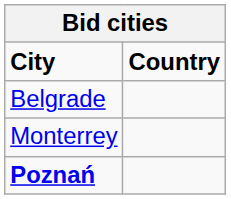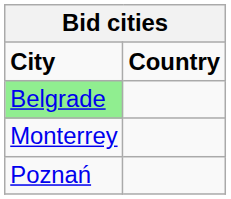(58, 99) no background -> (58, 99) lightgreen background
(53, 174) bold -> (51, 174) normal
